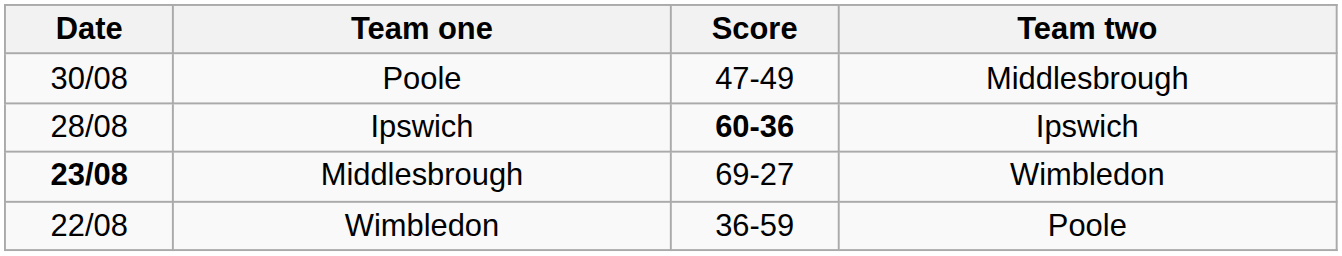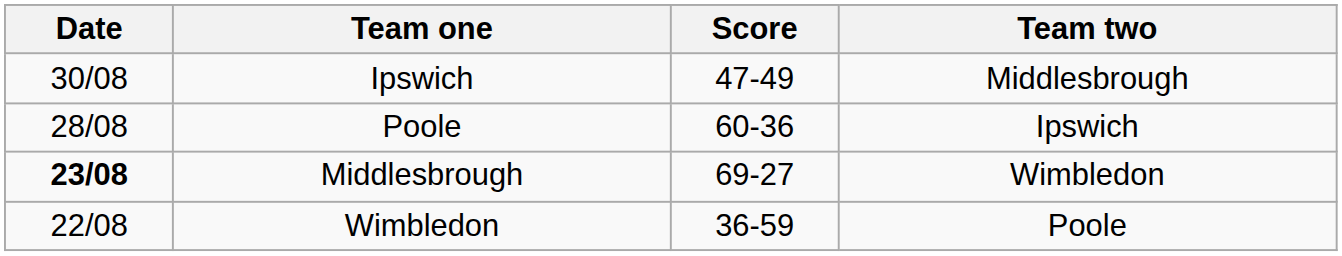(422, 77) Poole -> (422, 77) Ipswich
(422, 126) Ipswich -> (422, 126) Poole
(755, 126) bold -> (755, 126) normal
